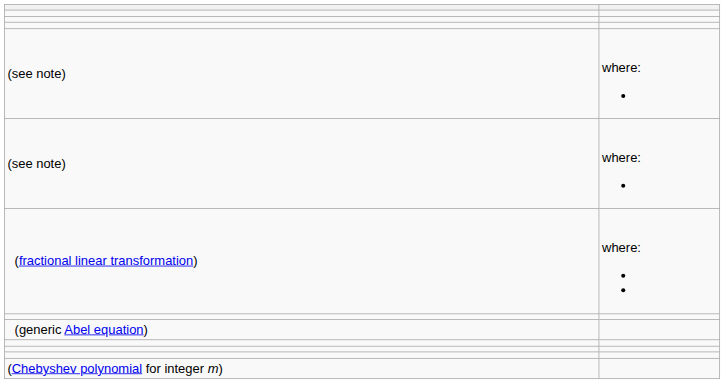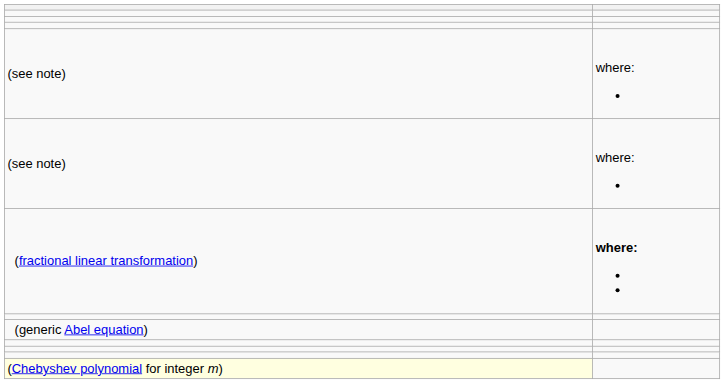(659, 269) normal -> (656, 269) bold
(115, 368) no background -> (115, 368) lightyellow background
